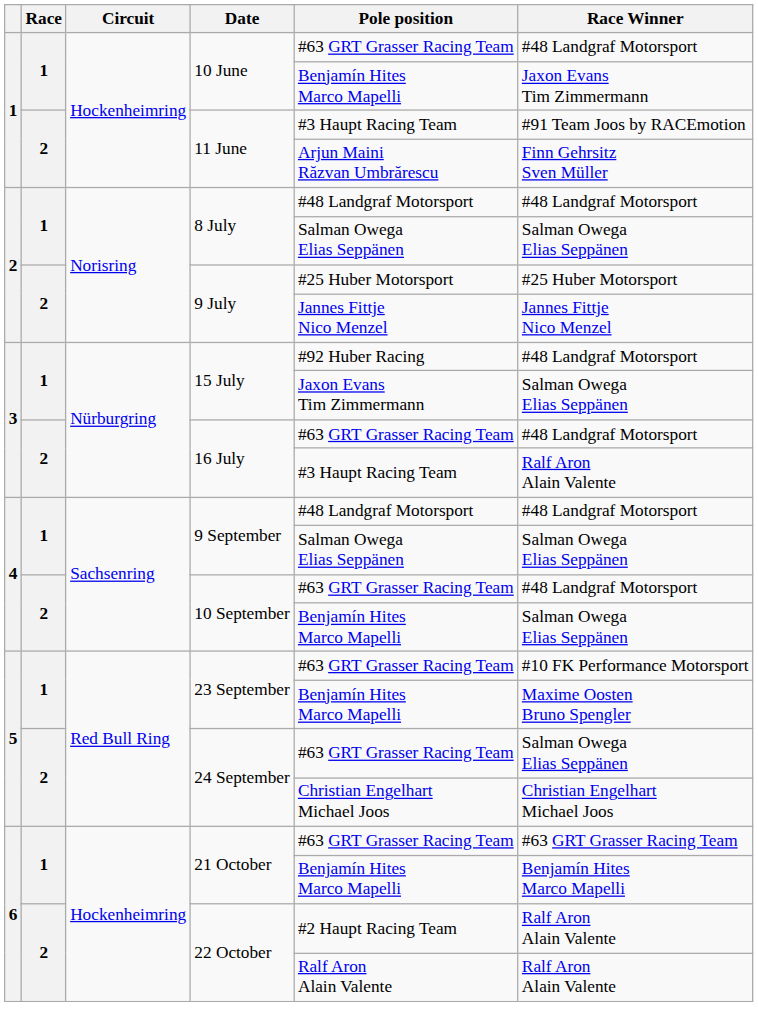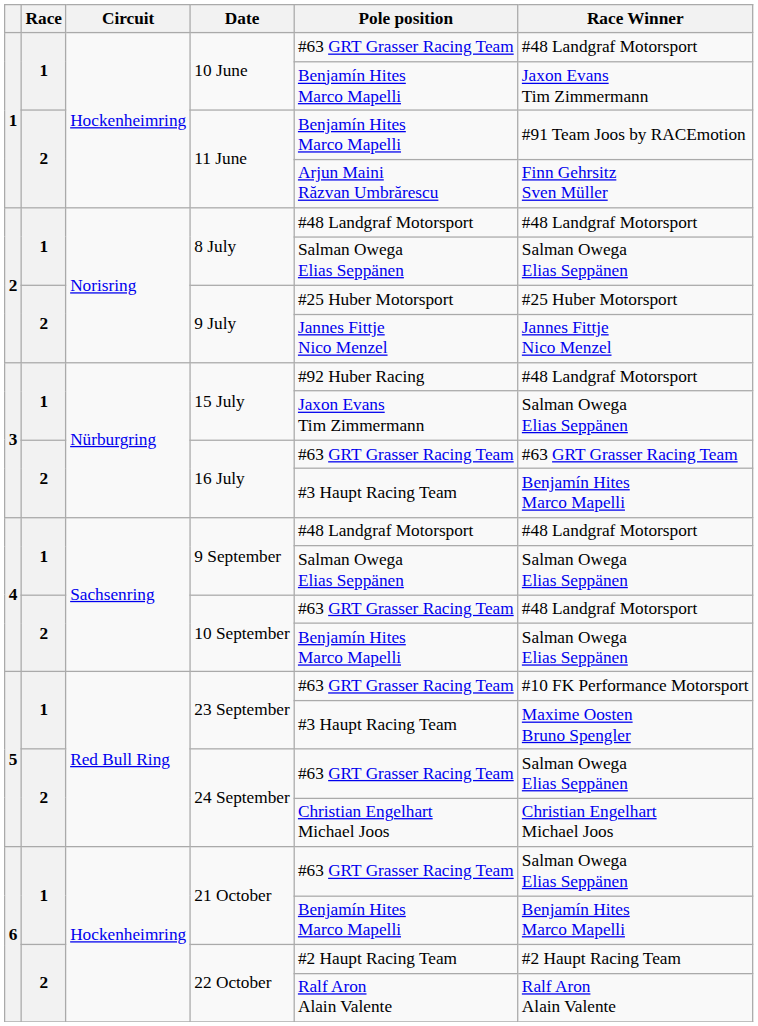(377, 124) #3 Haupt Racing Team -> (352, 134) Benjamín Hites Marco Mapelli
(610, 433) #48 Landgraf Motorsport -> (630, 453) #63 GRT Grasser Racing Team
(569, 472) Ralf Aron Alain Valente -> (576, 492) Benjamín Hites Marco Mapelli
(352, 703) Benjamín Hites Marco Mapelli -> (377, 724) #3 Haupt Racing Team
(630, 840) #63 GRT Grasser Racing Team -> (575, 870) Salman Owega Elias Seppänen
(569, 927) Ralf Aron Alain Valente -> (601, 958) #2 Haupt Racing Team
